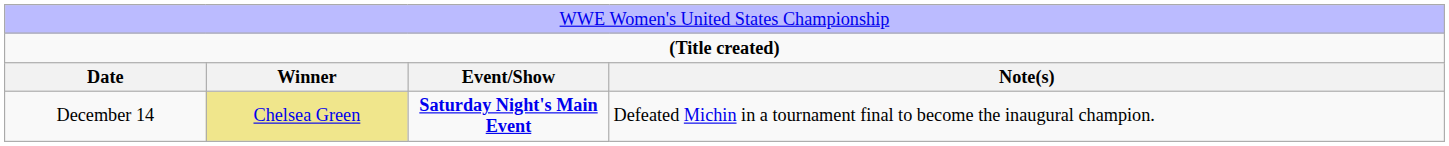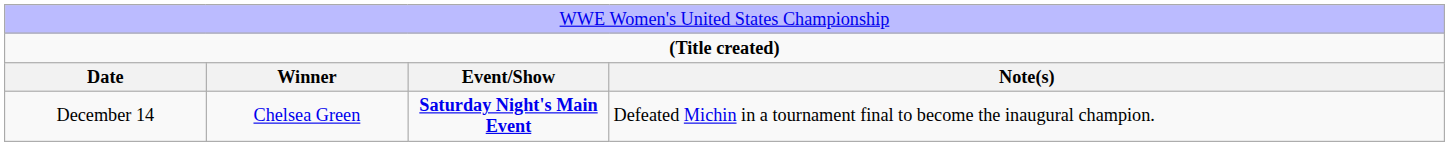(307, 116) khaki background -> (307, 116) no background
